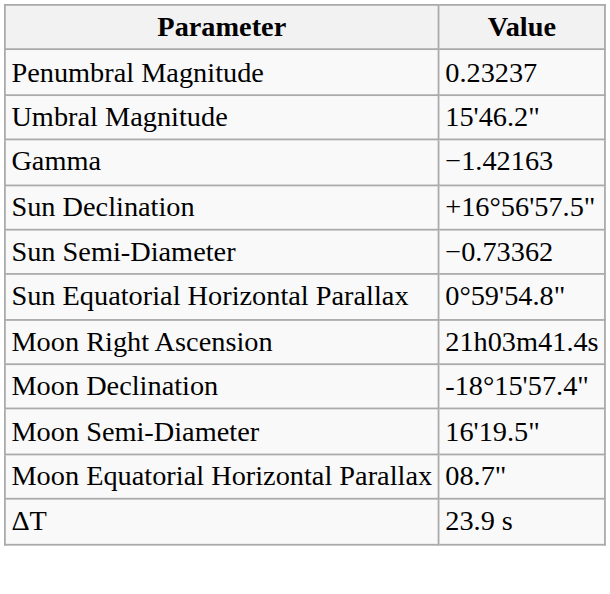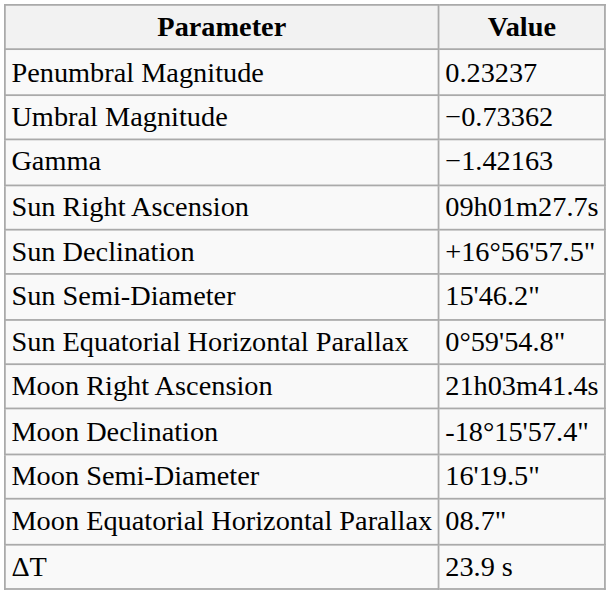(493, 116) 15'46.2" -> (499, 116) −0.73362
+ row: (130, 206)
(499, 251) −0.73362 -> (493, 296) 15'46.2"
